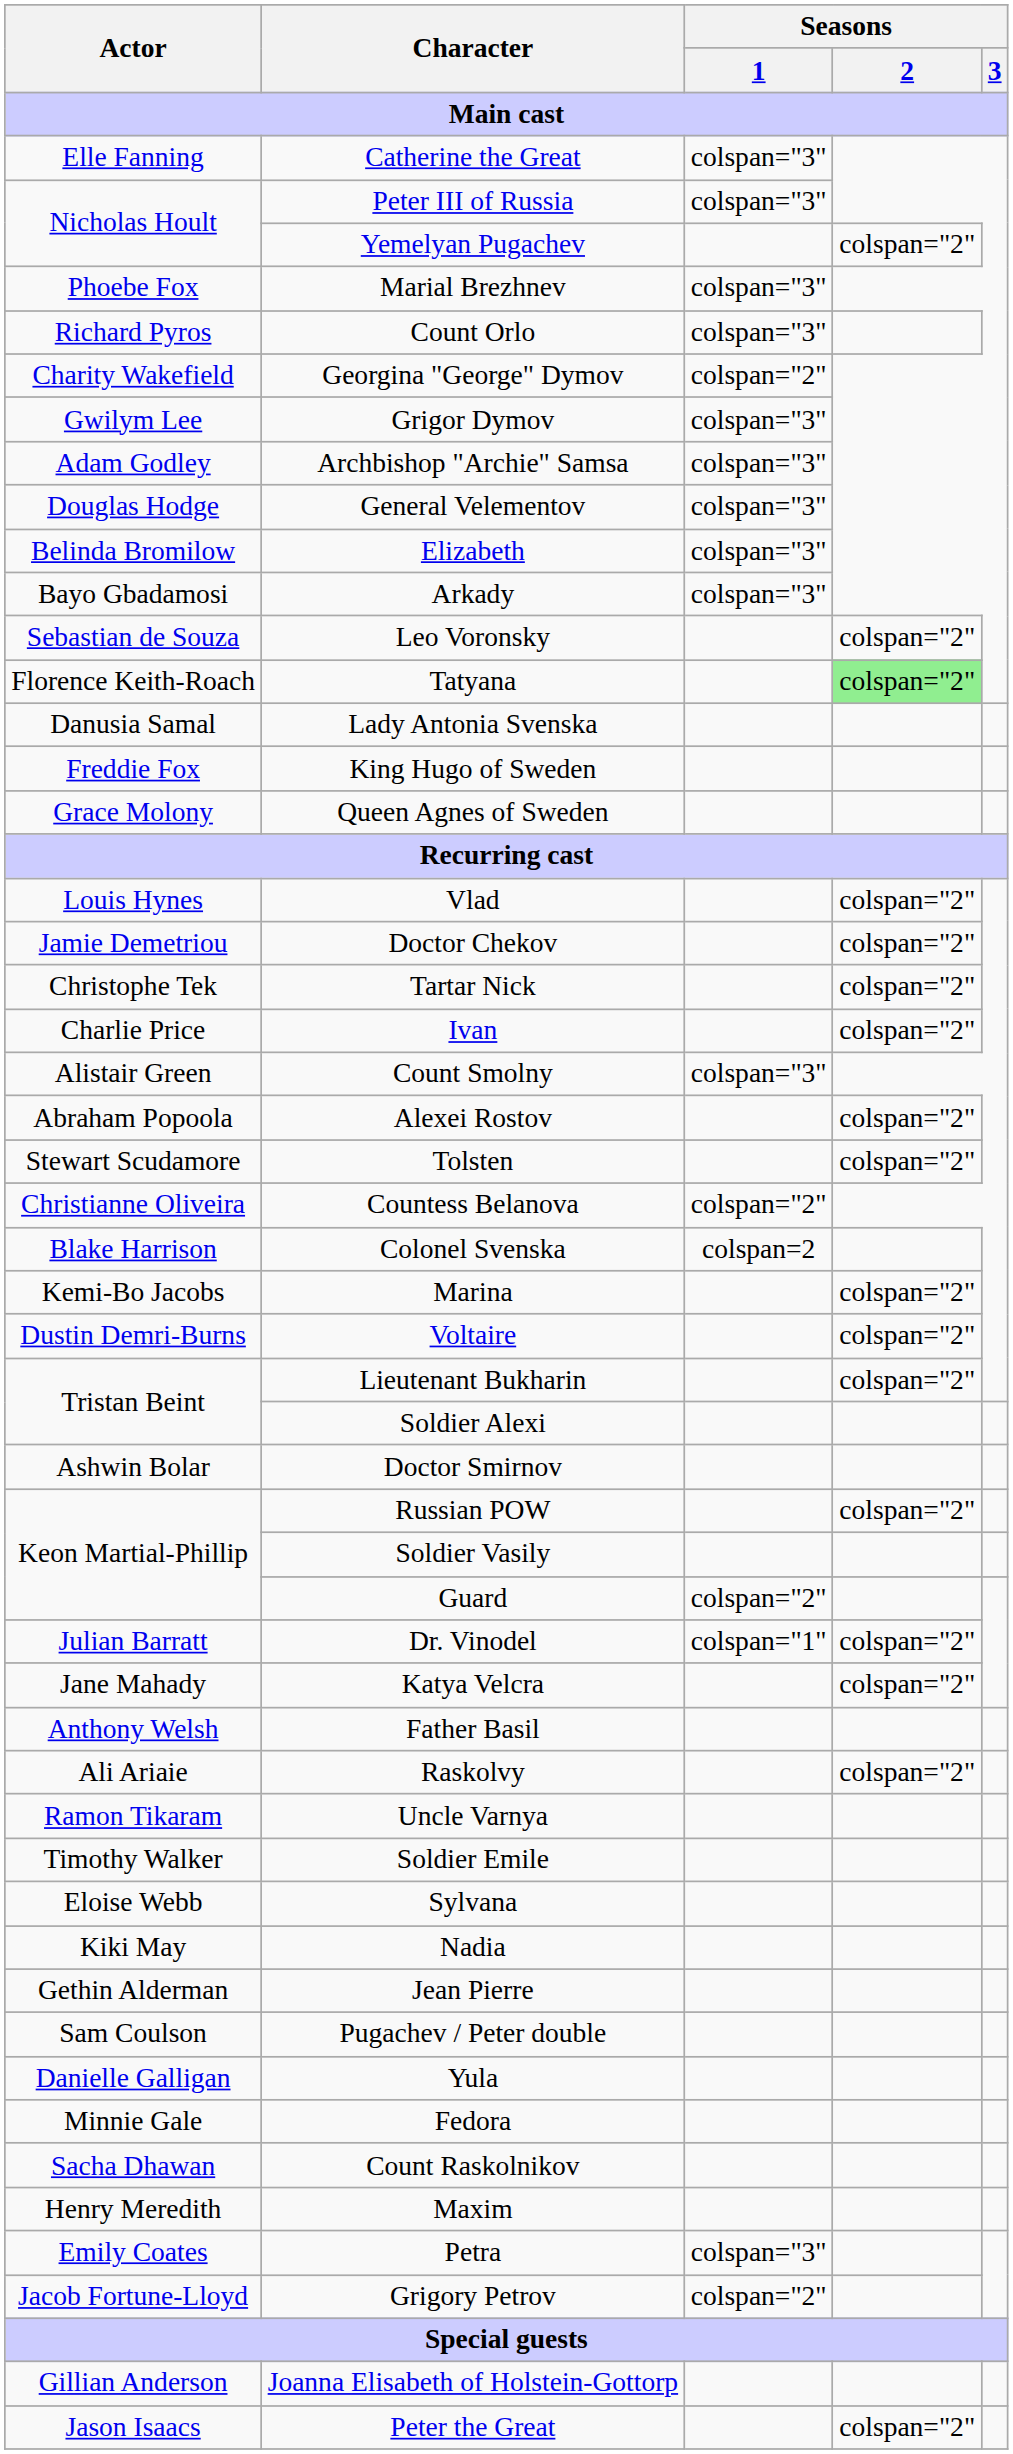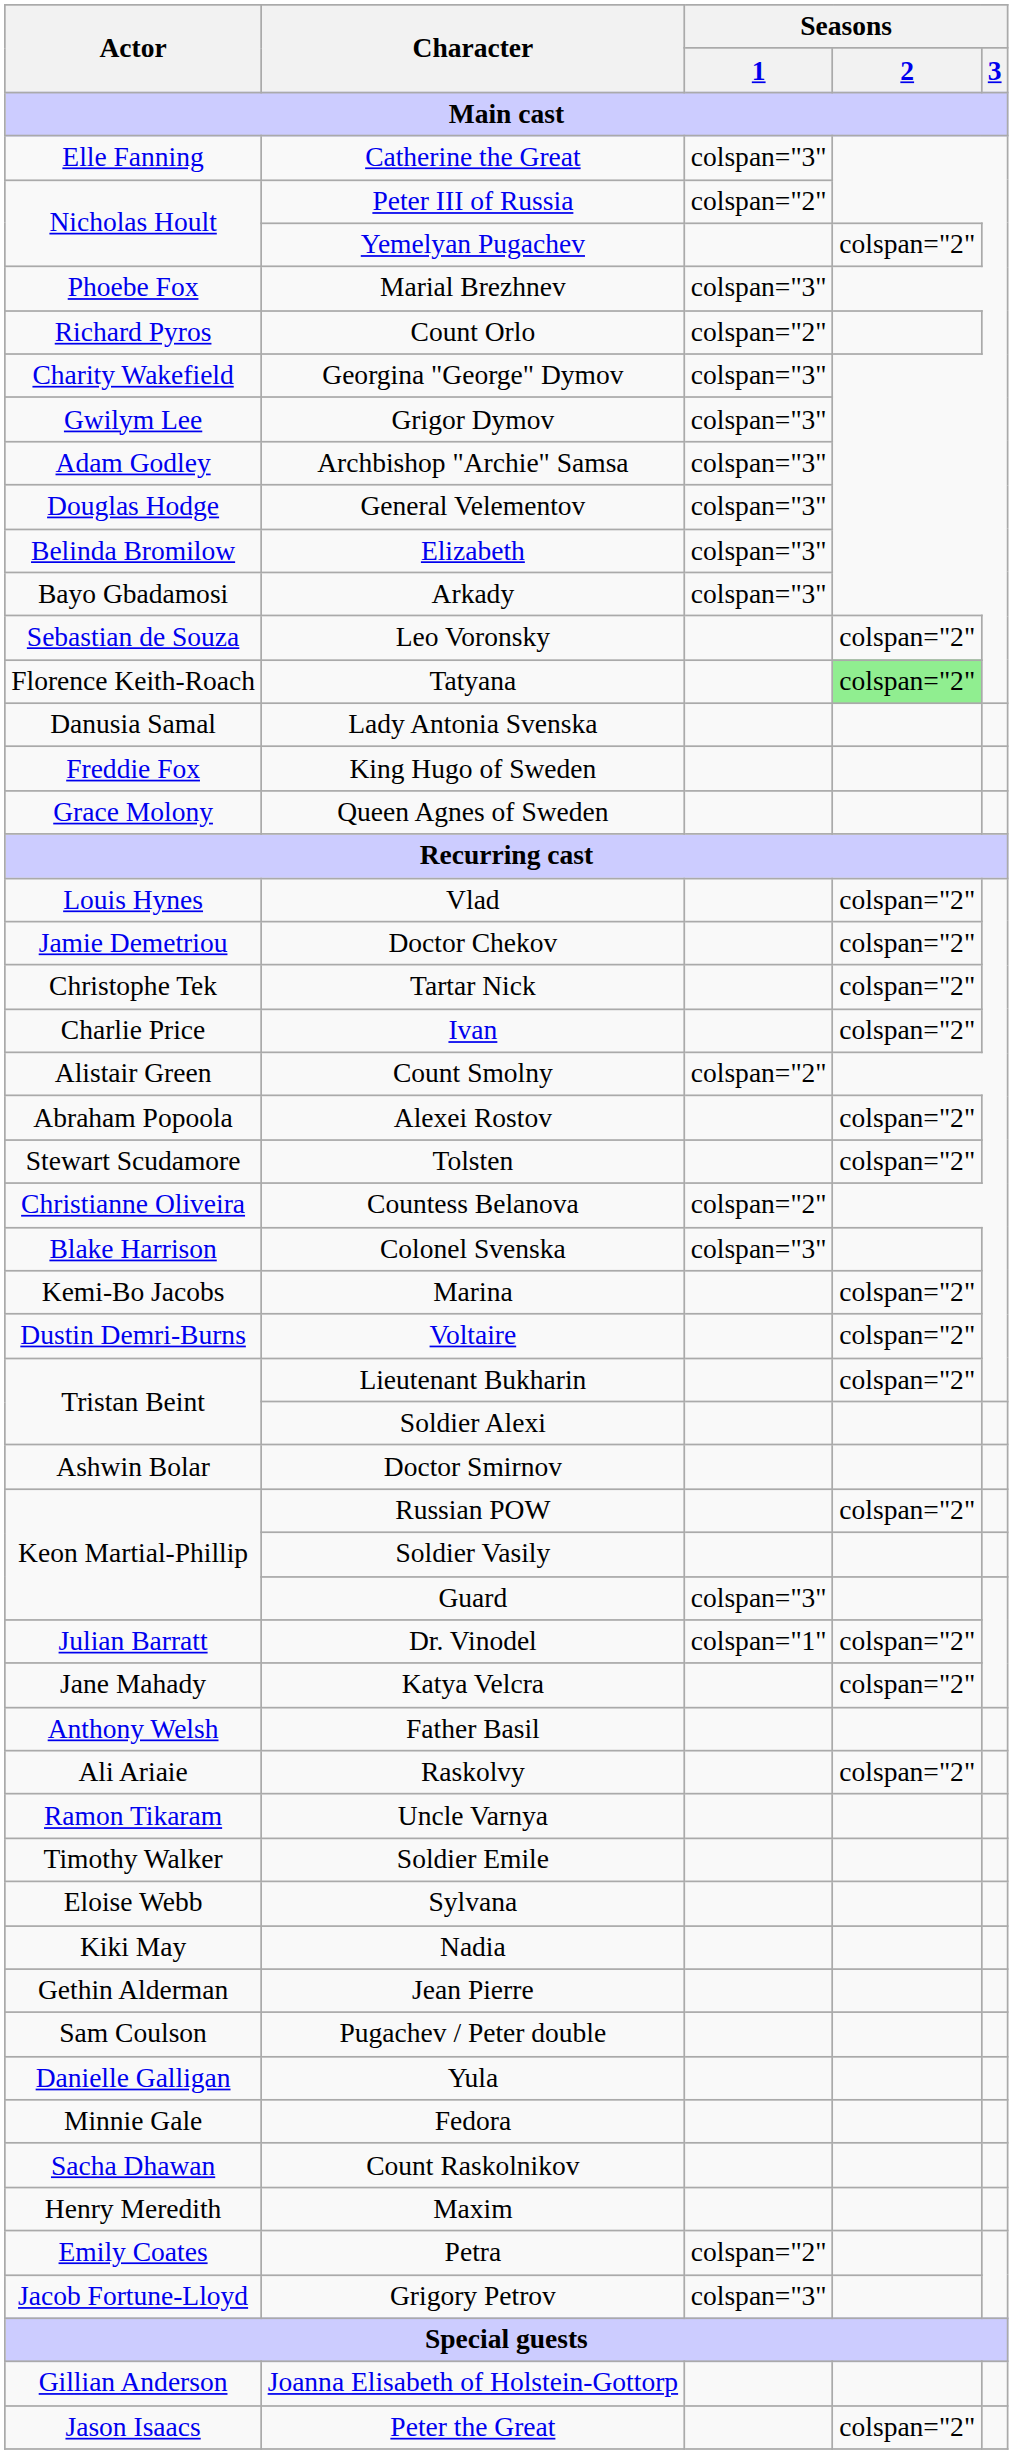(759, 200) colspan="3" -> (759, 200) colspan="2"
(759, 331) colspan="3" -> (759, 331) colspan="2"
(759, 375) colspan="2" -> (759, 375) colspan="3"
(759, 1073) colspan="3" -> (759, 1073) colspan="2"
(759, 1248) colspan=2 -> (759, 1248) colspan="3"
(759, 1597) colspan="2" -> (759, 1597) colspan="3"
(759, 2252) colspan="3" -> (759, 2252) colspan="2"
(759, 2295) colspan="2" -> (759, 2295) colspan="3"
